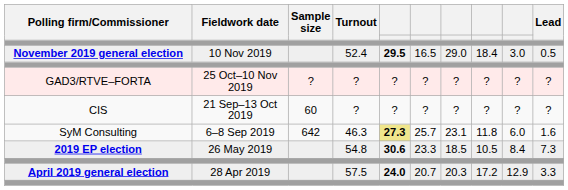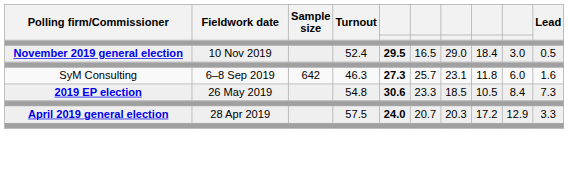- row: (98, 81)
- row: (98, 110)
(395, 133) khaki background -> (395, 76) no background
